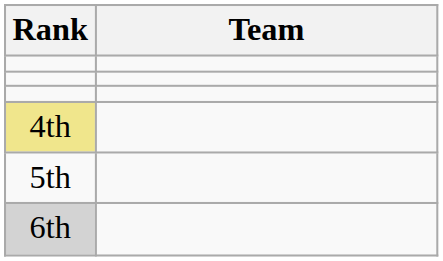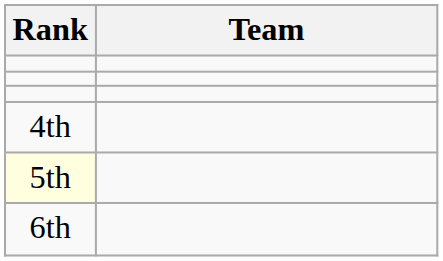(50, 126) khaki background -> (50, 126) no background
(50, 177) no background -> (50, 177) lightyellow background
(50, 228) lightgrey background -> (50, 228) no background
